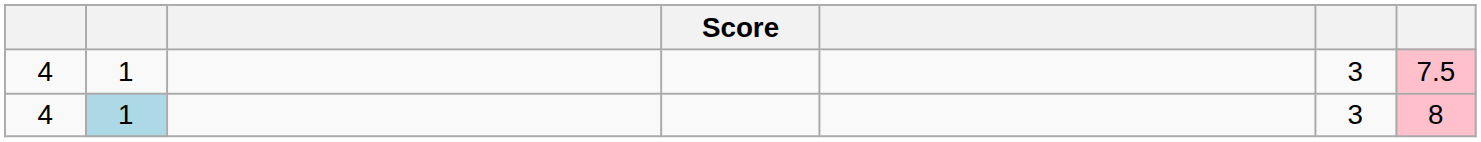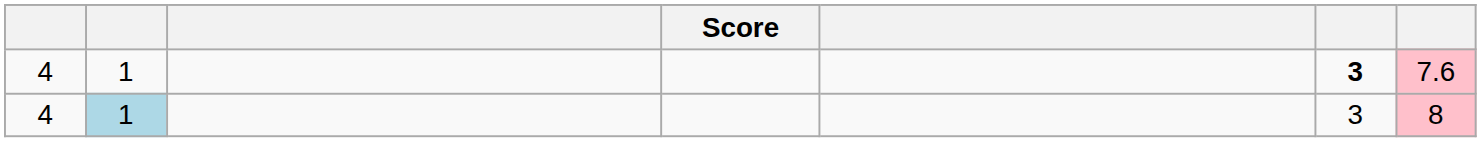(1355, 71) normal -> (1355, 71) bold
(1436, 71) 7.5 -> (1436, 71) 7.6
